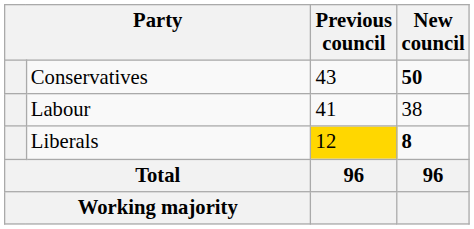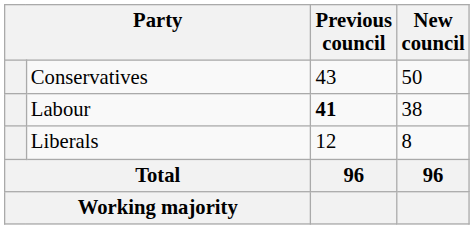(412, 76) bold -> (412, 76) normal
(326, 109) normal -> (326, 109) bold
(326, 142) gold background -> (326, 142) no background
(407, 142) bold -> (407, 142) normal
